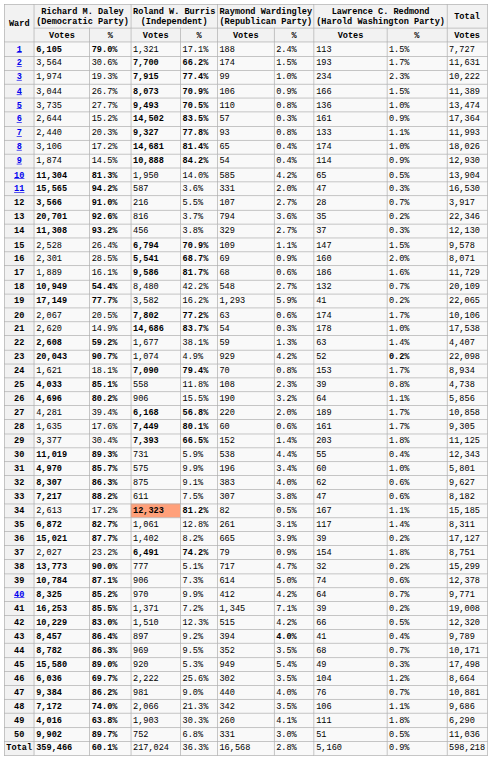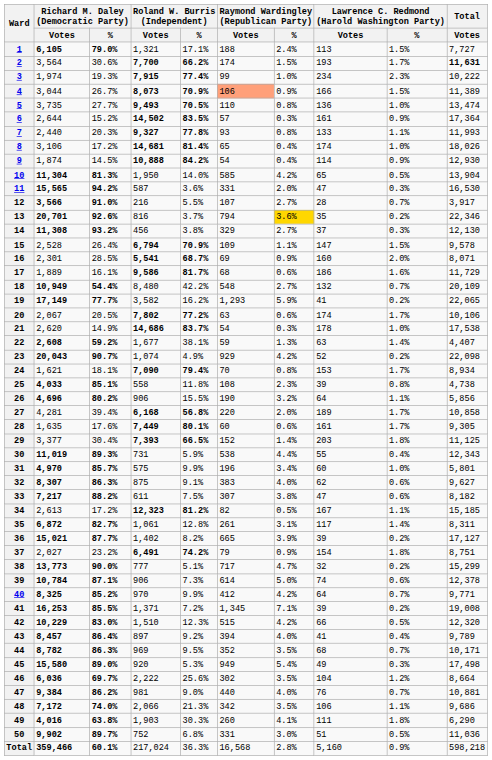(464, 63) normal -> (464, 63) bold
(227, 91) no background -> (227, 91) lightsalmon background
(286, 217) no background -> (286, 217) gold background
(399, 357) bold -> (399, 357) normal
(148, 511) lightsalmon background -> (148, 511) no background
(286, 637) bold -> (286, 637) normal
